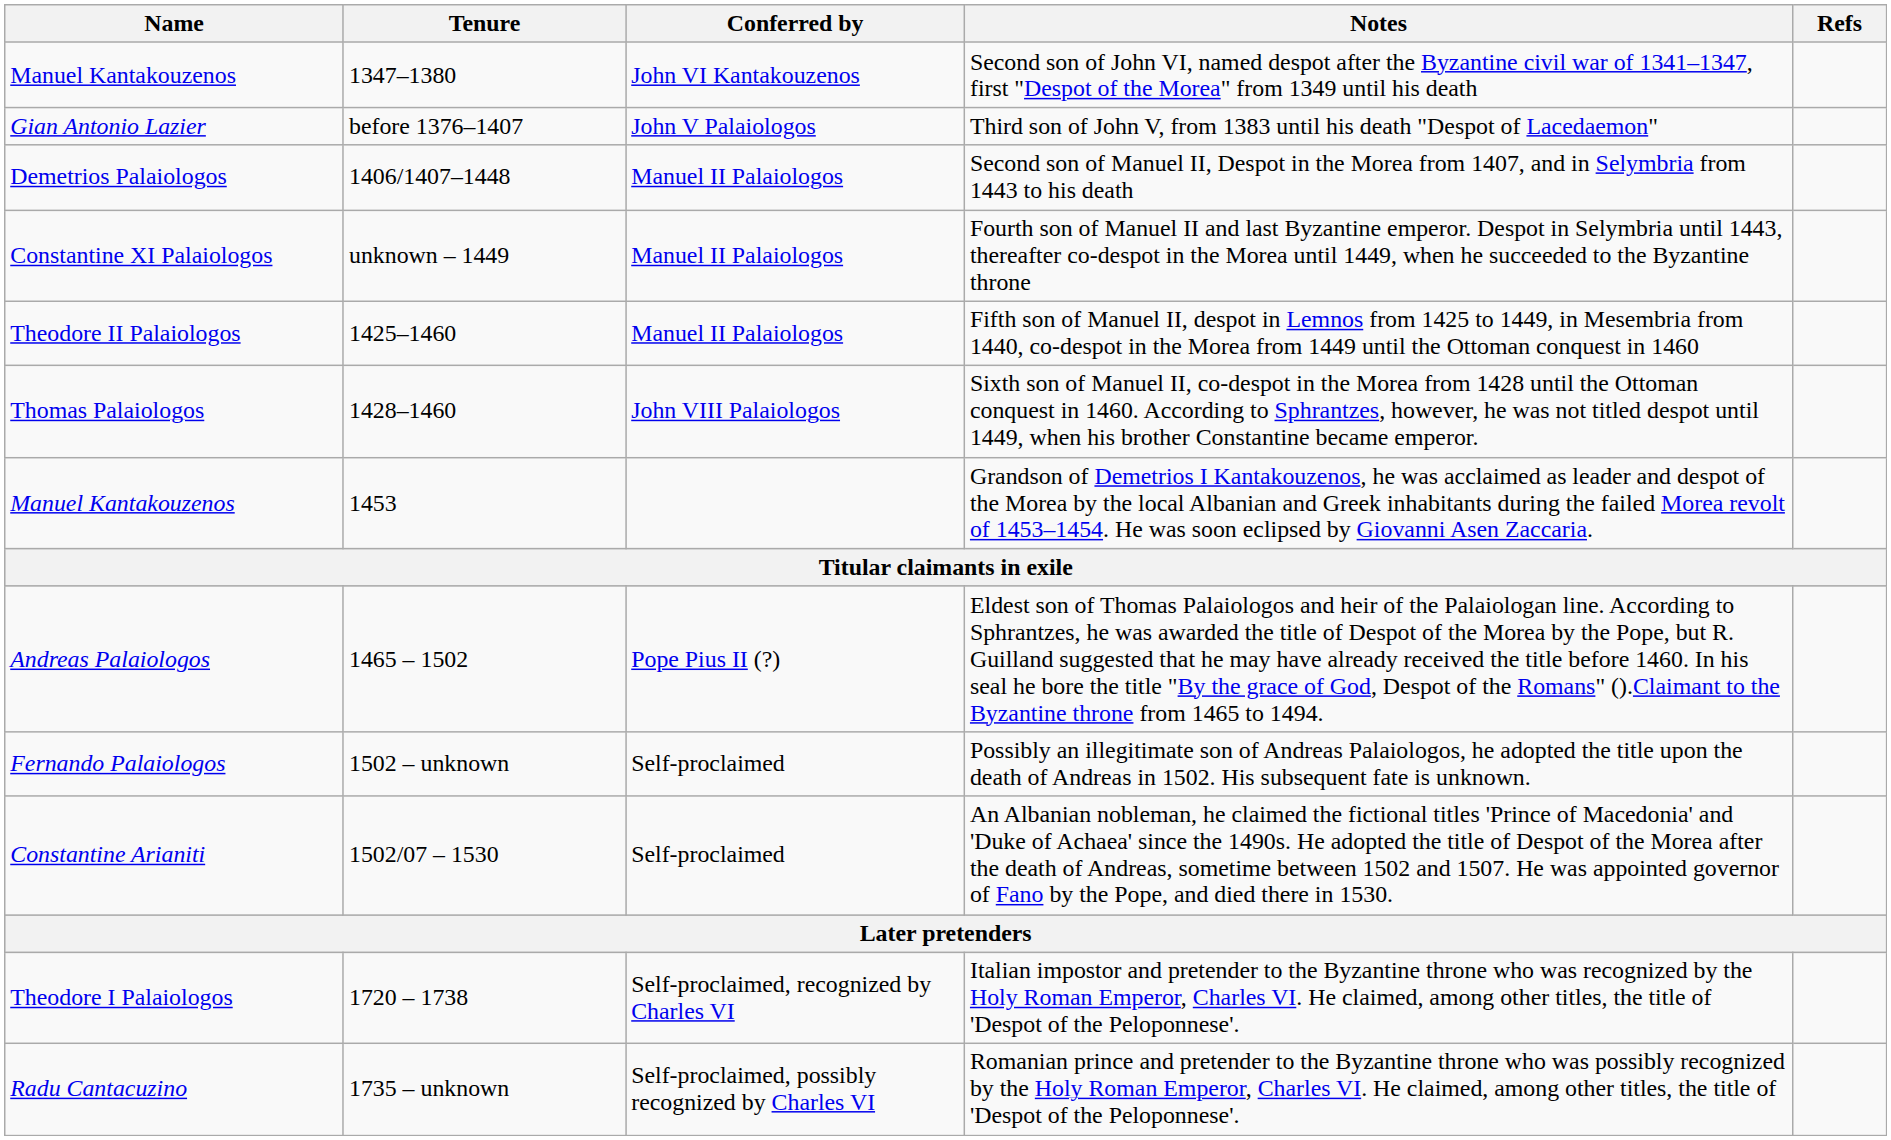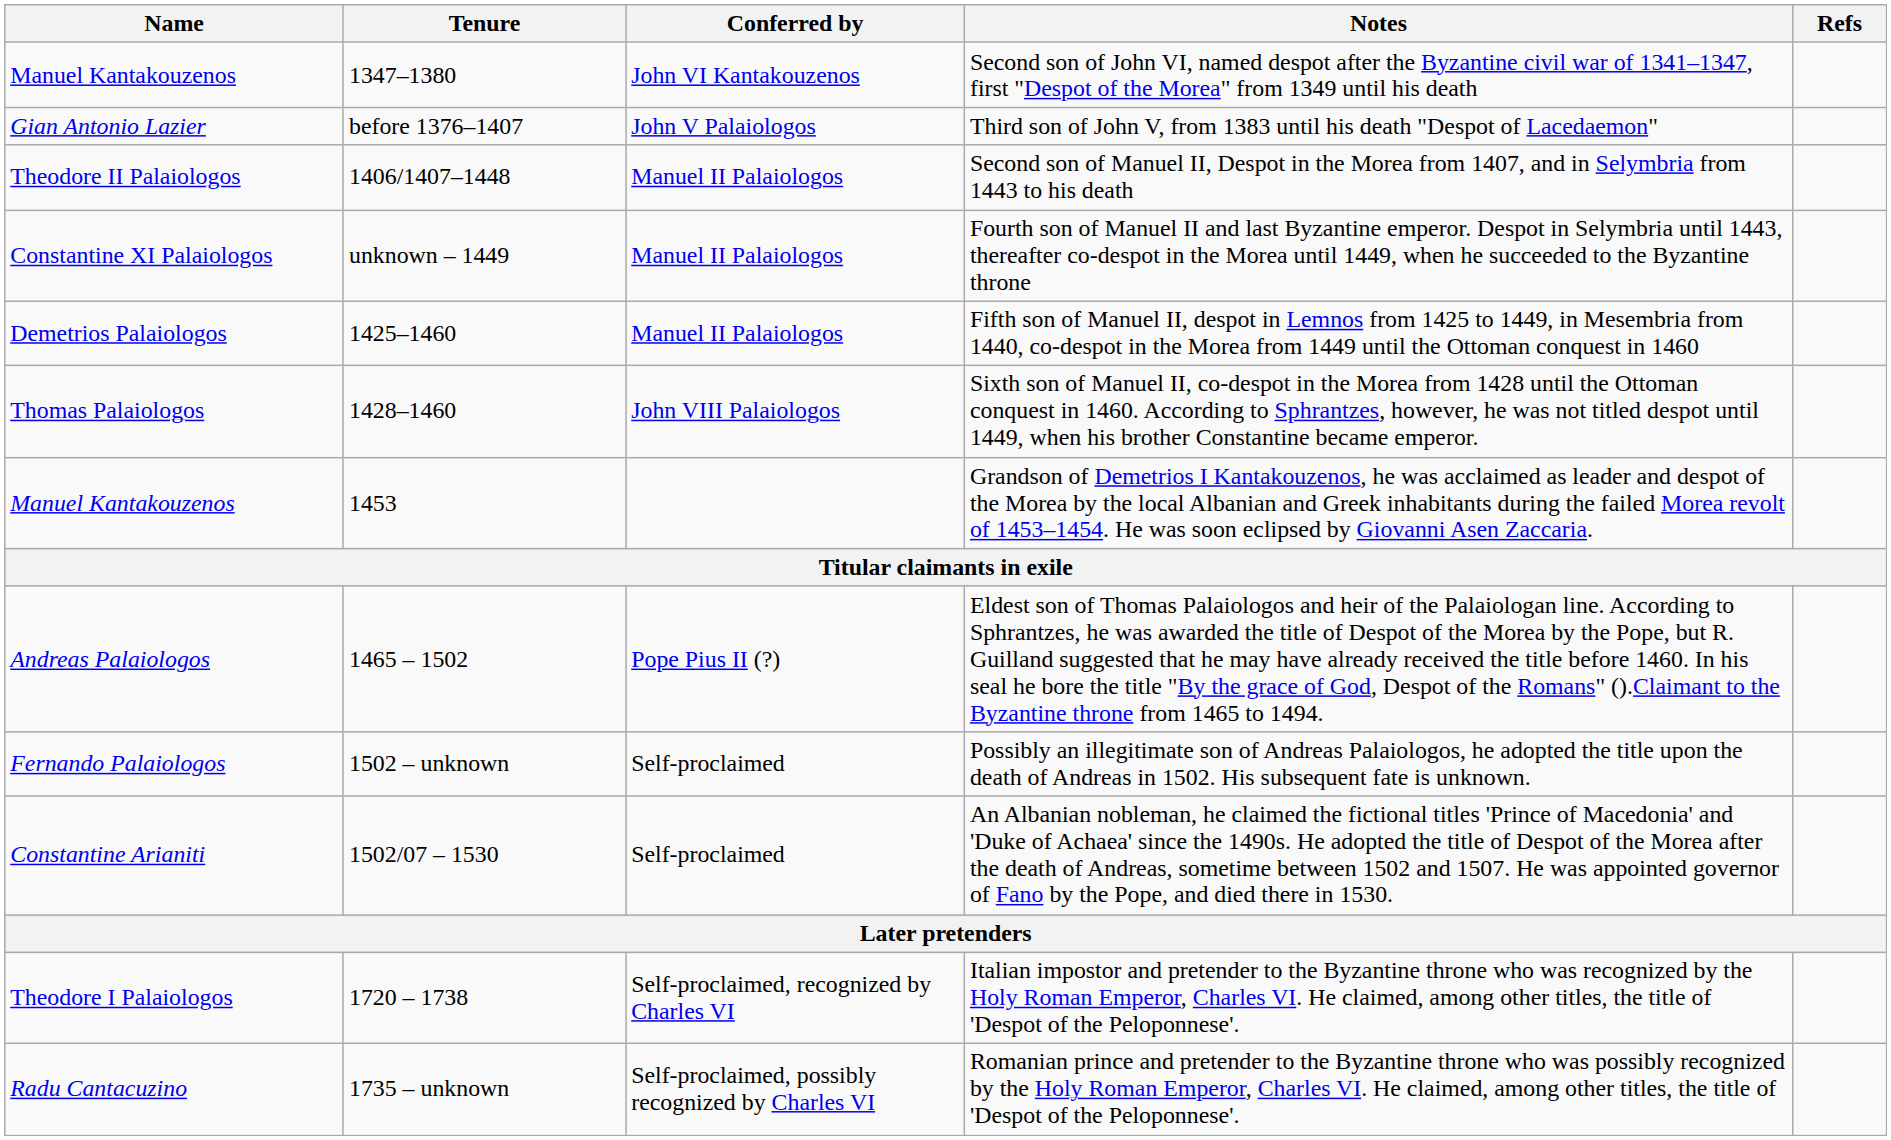(118, 177) Demetrios Palaiologos -> (125, 177) Theodore II Palaiologos
(125, 333) Theodore II Palaiologos -> (118, 333) Demetrios Palaiologos
